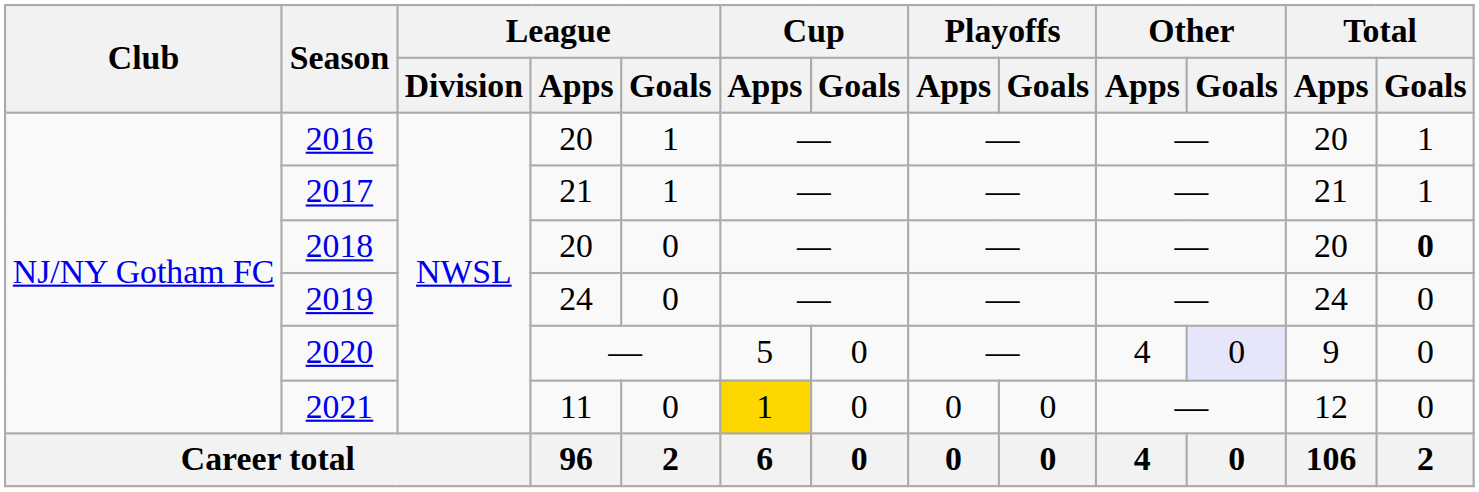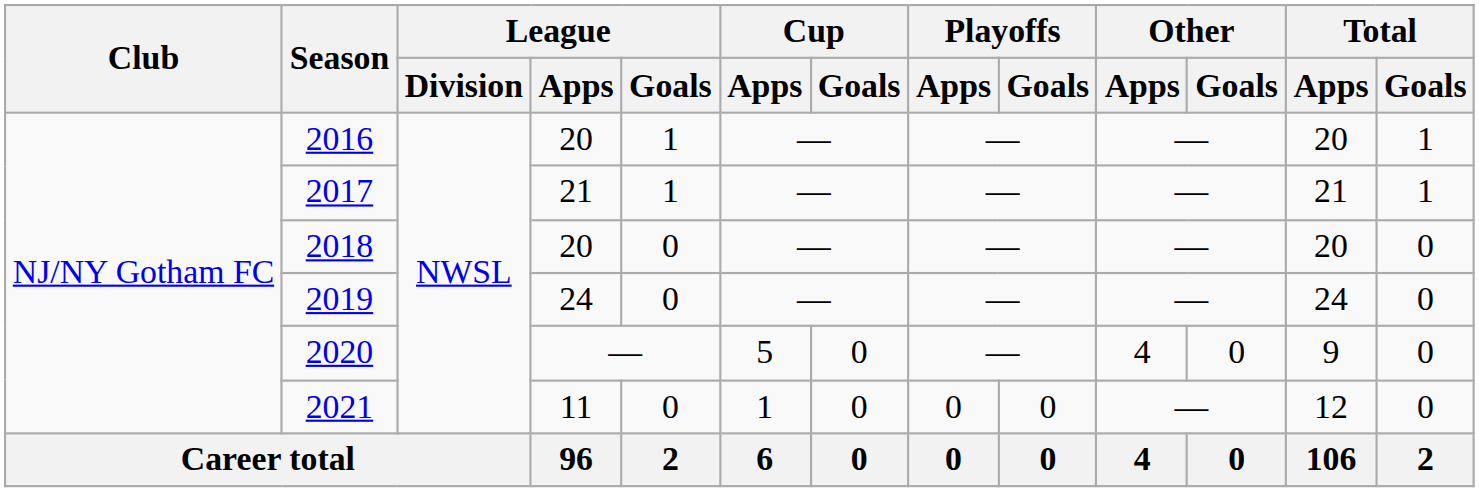(1425, 245) bold -> (1425, 245) normal
(1237, 352) lavender background -> (1237, 352) no background
(765, 406) gold background -> (765, 406) no background
